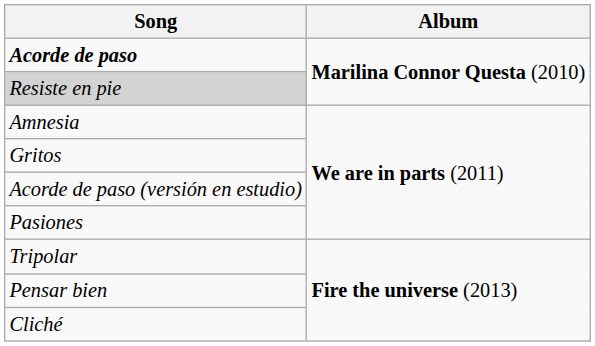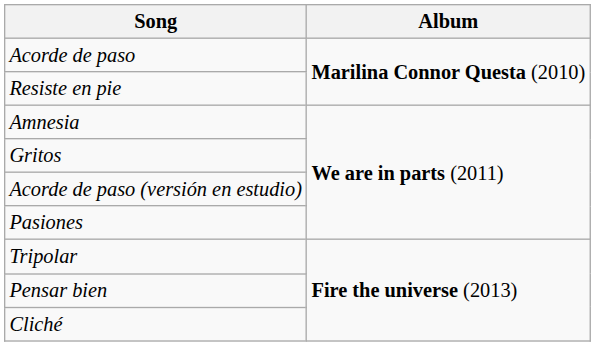(73, 55) bold -> (72, 55) normal
(65, 88) lightgrey background -> (65, 88) no background
